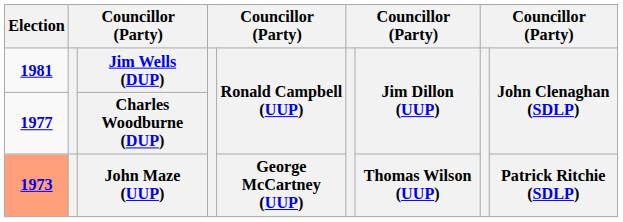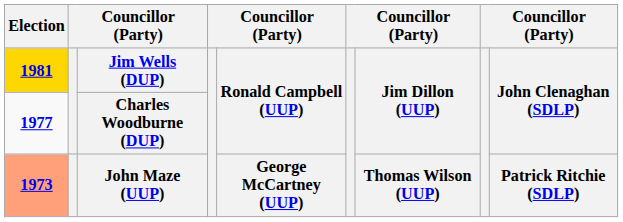(37, 70) no background -> (37, 70) gold background
